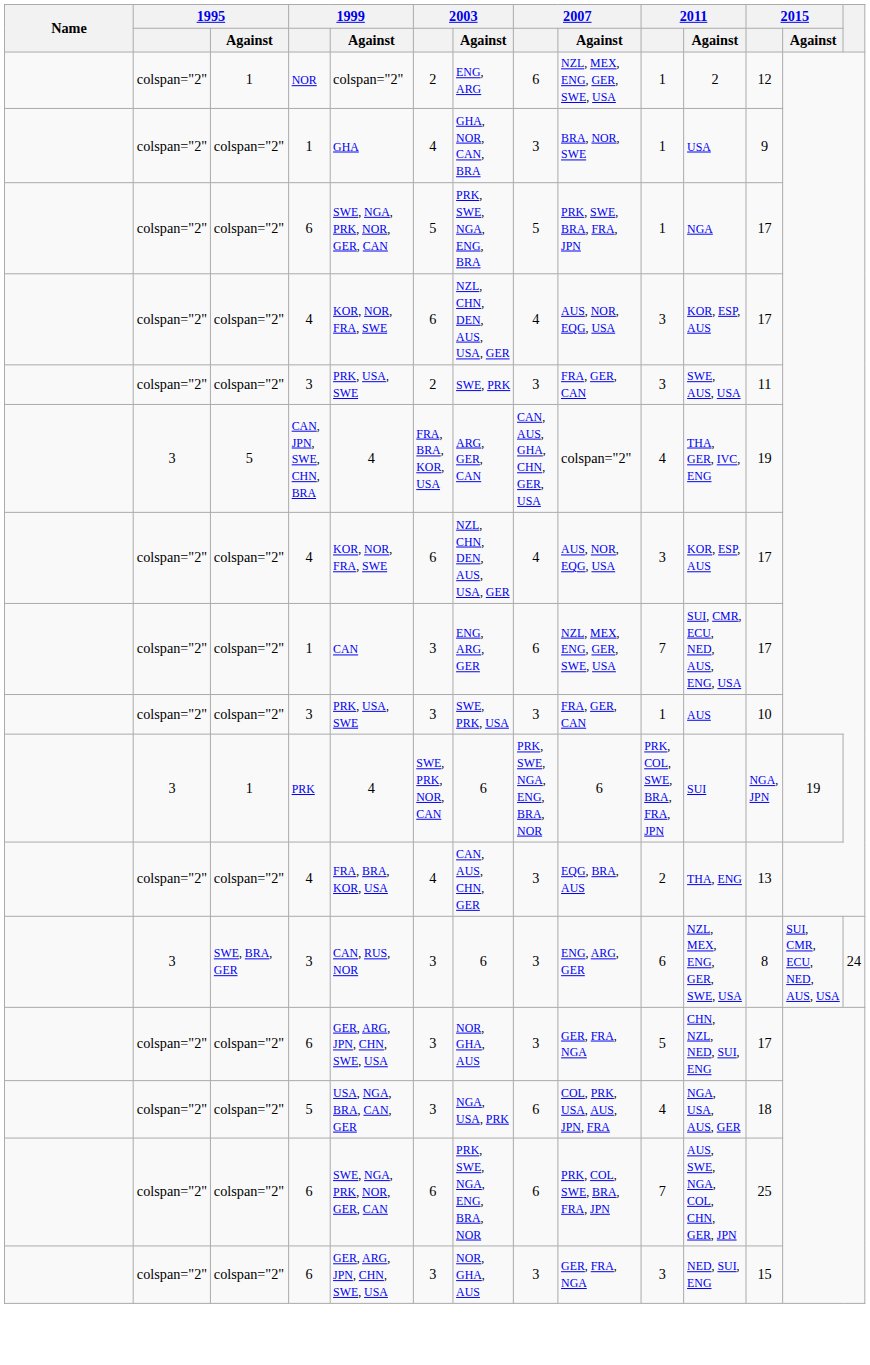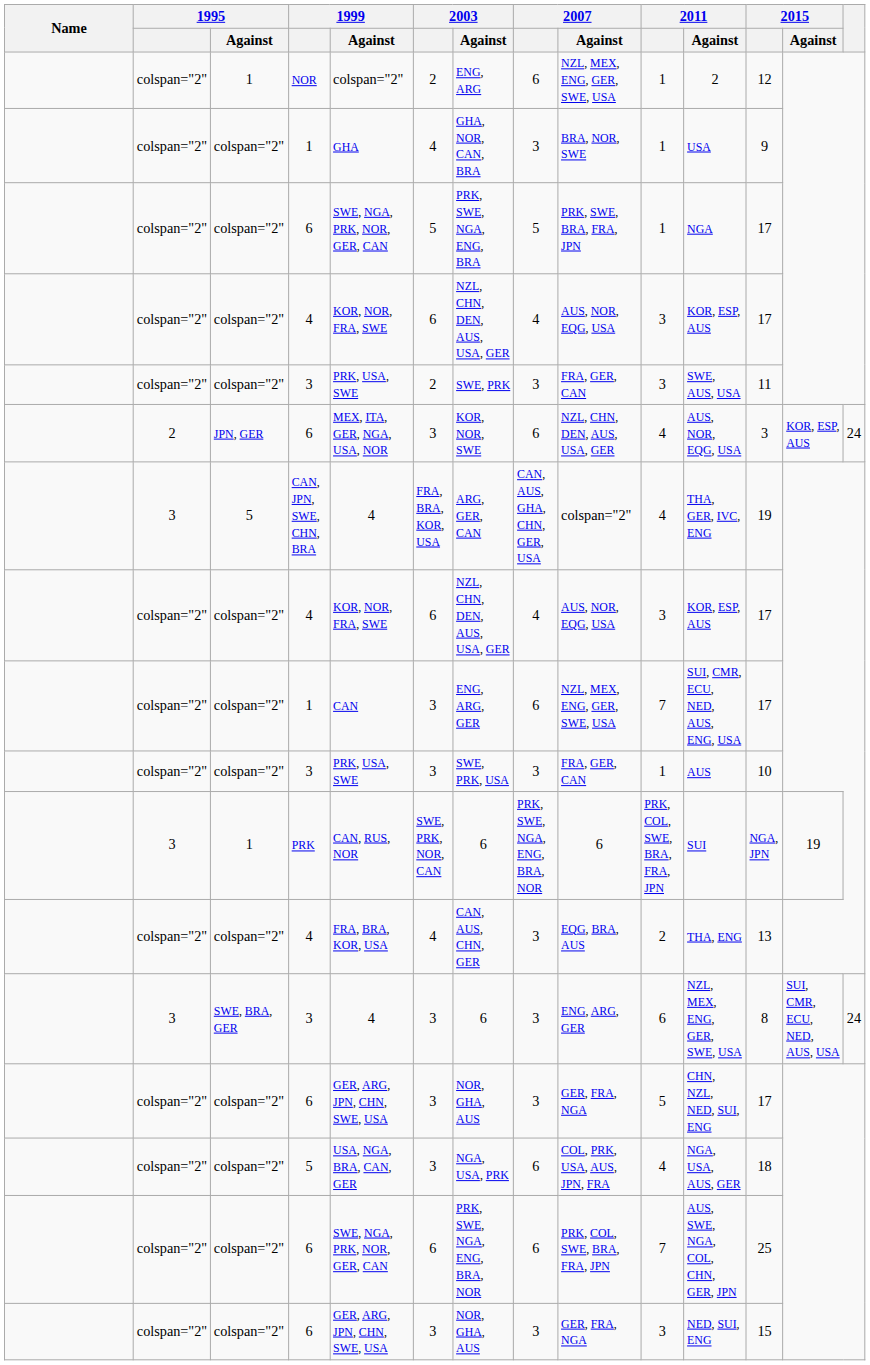+ row: (239, 434)
(371, 788) 4 -> (362, 846) CAN, RUS, NOR
(362, 962) CAN, RUS, NOR -> (371, 1019) 4
